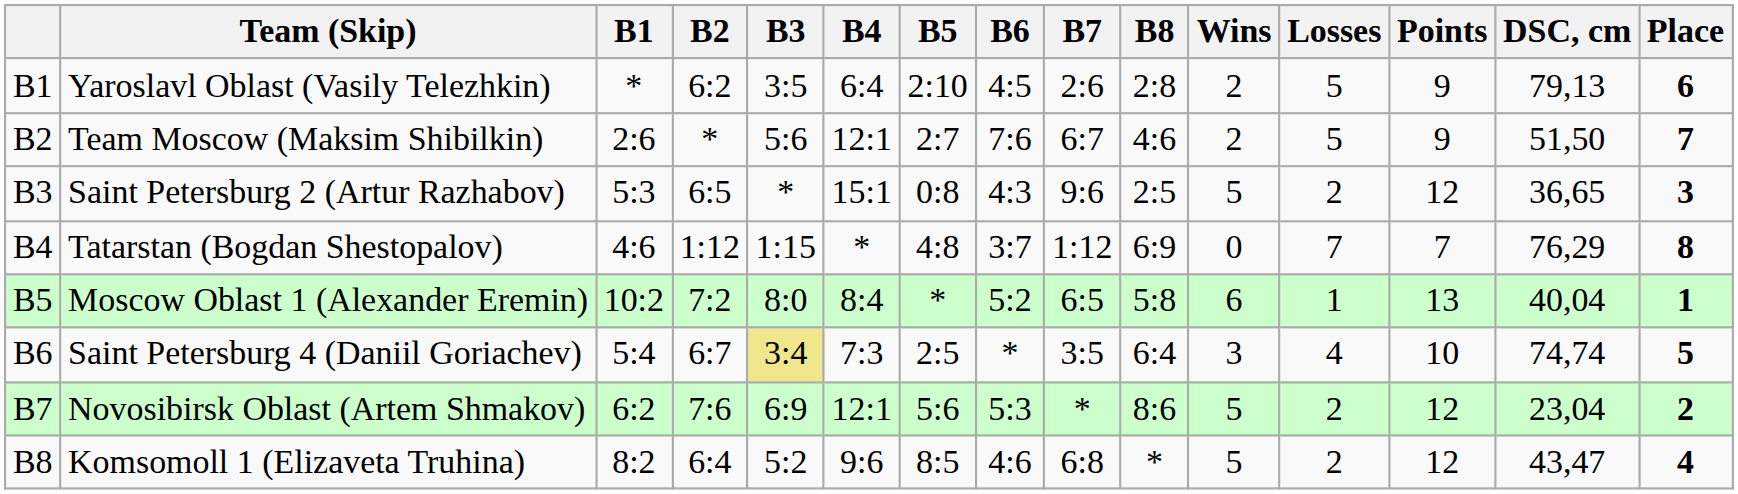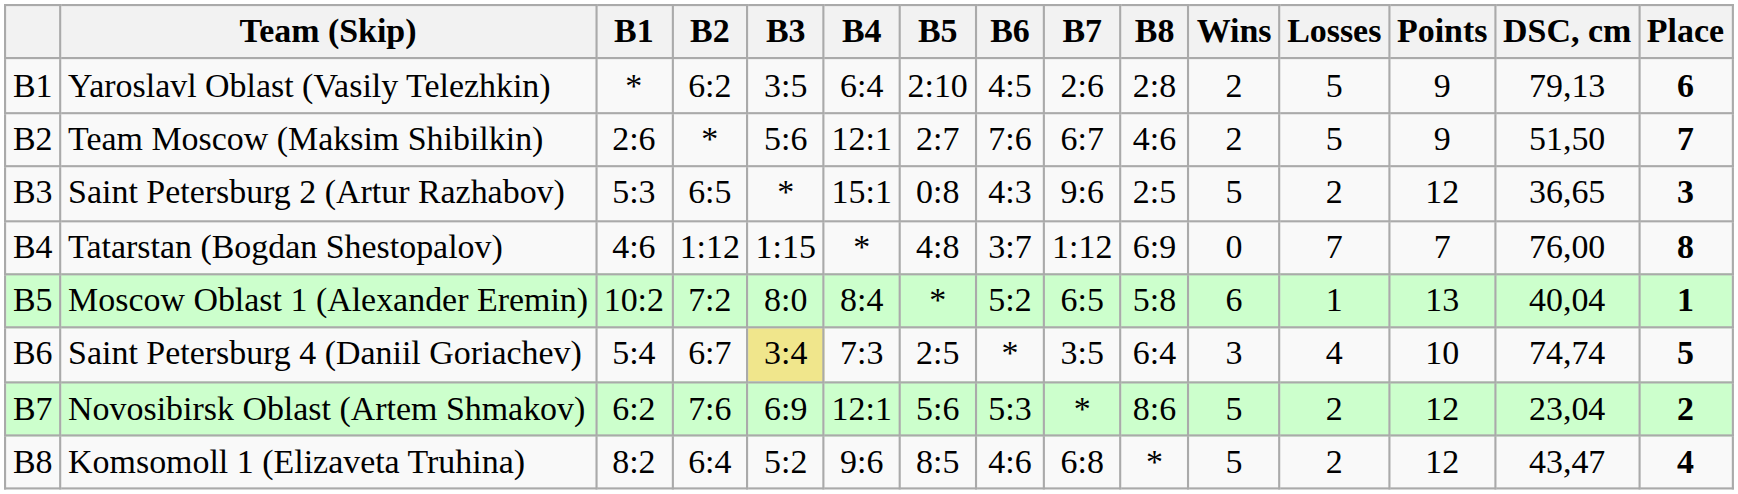(1567, 246) 76,29 -> (1567, 246) 76,00
